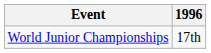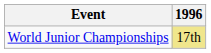(189, 37) no background -> (189, 37) khaki background
